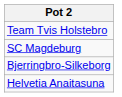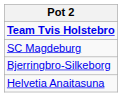(57, 30) normal -> (61, 30) bold
